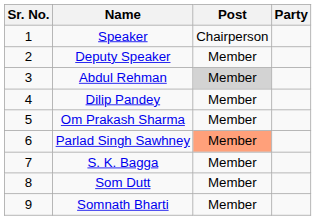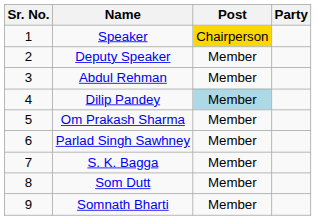(232, 36) no background -> (232, 36) gold background
(232, 78) lightgrey background -> (232, 78) no background
(232, 99) no background -> (232, 99) lightblue background
(232, 141) lightsalmon background -> (232, 141) no background
